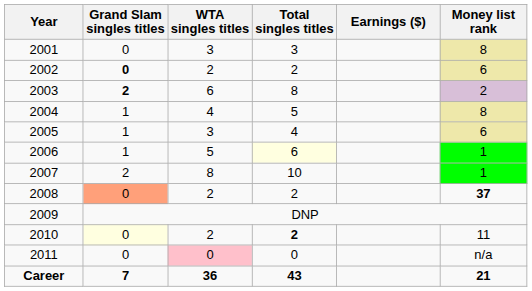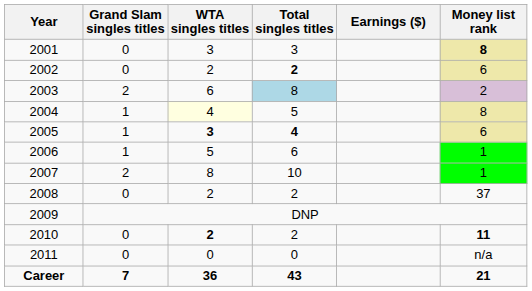(483, 49) normal -> (483, 49) bold
(126, 70) bold -> (126, 70) normal
(294, 70) normal -> (294, 70) bold
(126, 91) bold -> (126, 91) normal
(294, 91) no background -> (294, 91) lightblue background
(210, 111) no background -> (210, 111) lightyellow background
(210, 132) normal -> (210, 132) bold
(294, 132) normal -> (294, 132) bold
(294, 152) lightyellow background -> (294, 152) no background
(126, 193) lightsalmon background -> (126, 193) no background
(483, 193) bold -> (483, 193) normal
(126, 234) lightyellow background -> (126, 234) no background
(210, 234) normal -> (210, 234) bold
(294, 234) bold -> (294, 234) normal
(483, 234) normal -> (483, 234) bold
(210, 255) pink background -> (210, 255) no background
